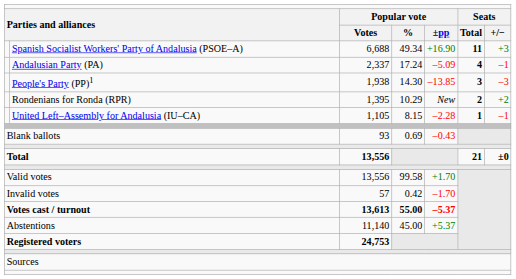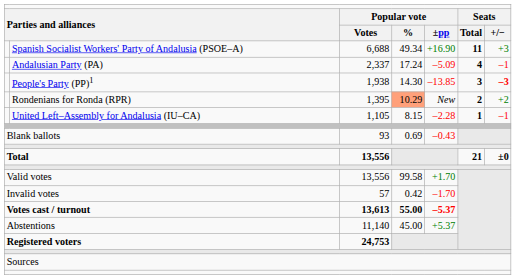(504, 82) normal -> (504, 82) bold
(411, 99) no background -> (411, 99) lightsalmon background
